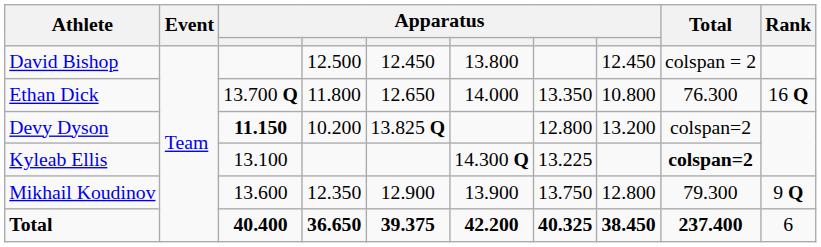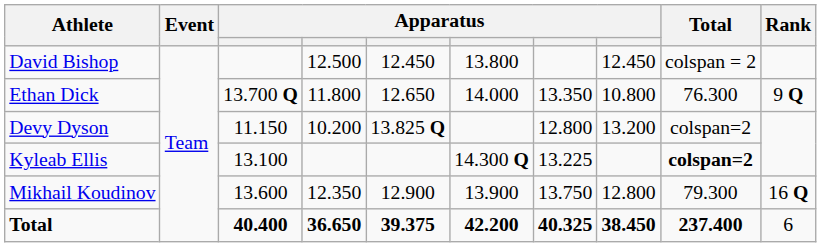(788, 95) 16 Q -> (788, 95) 9 Q
(261, 127) bold -> (261, 127) normal
(788, 192) 9 Q -> (788, 192) 16 Q
